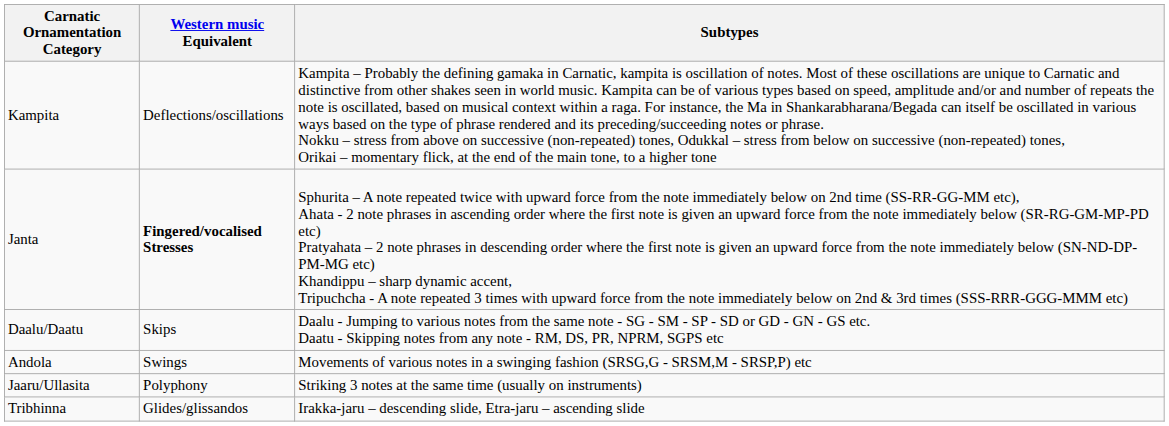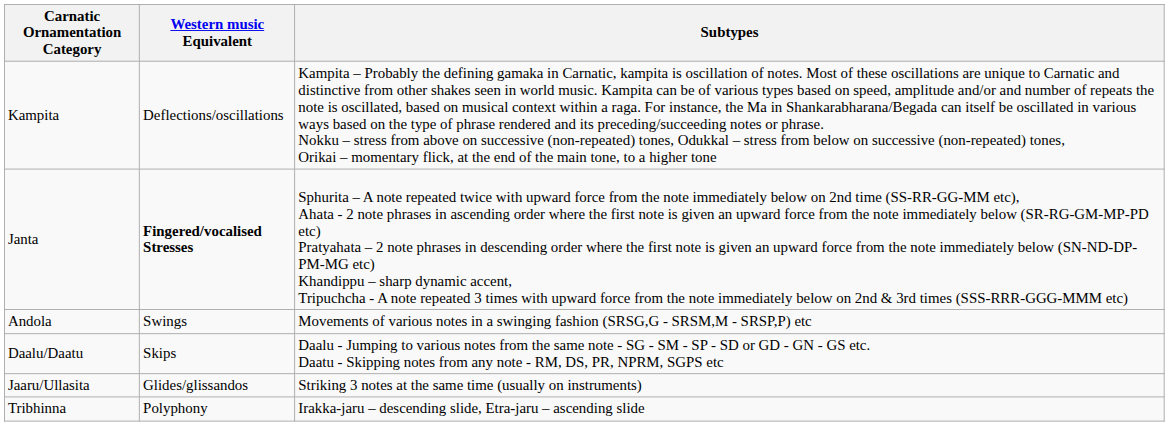rows swapped: (30, 361) <-> (45, 329)
(175, 385) Polyphony -> (196, 385) Glides/glissandos
(196, 408) Glides/glissandos -> (175, 408) Polyphony
